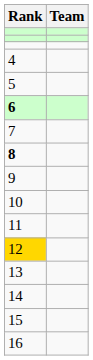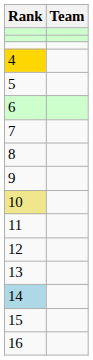(12, 60) no background -> (12, 60) gold background
(12, 107) bold -> (12, 107) normal
(12, 154) bold -> (12, 154) normal
(15, 202) no background -> (15, 202) khaki background
(15, 249) gold background -> (15, 249) no background
(15, 296) no background -> (15, 296) lightblue background
